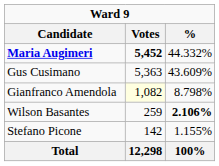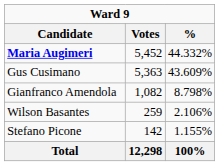(148, 53) bold -> (148, 53) normal
(148, 92) lightyellow background -> (148, 92) no background
(192, 111) bold -> (193, 111) normal
